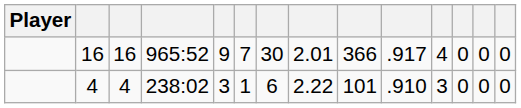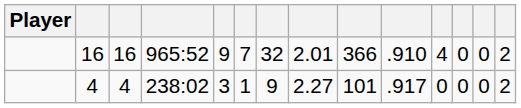(272, 53) 30 -> (272, 53) 32
(407, 53) .917 -> (407, 53) .910
(505, 53) 0 -> (505, 53) 2
(272, 86) 6 -> (272, 86) 9
(313, 86) 2.22 -> (313, 86) 2.27
(407, 86) .910 -> (407, 86) .917
(442, 86) 3 -> (442, 86) 0
(505, 86) 0 -> (505, 86) 2
